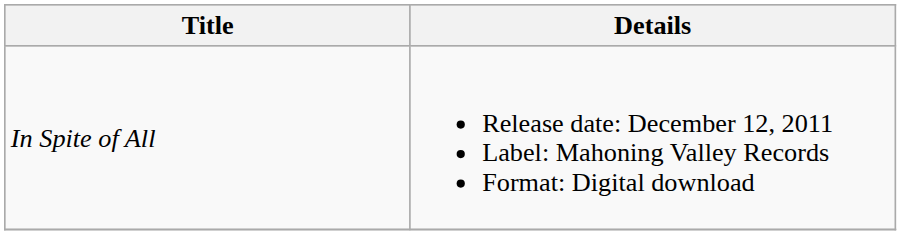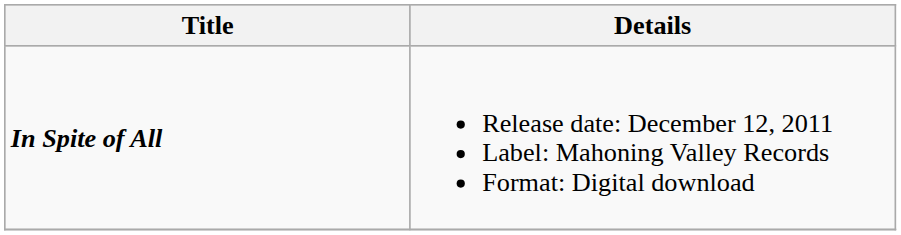(83, 137) normal -> (87, 137) bold
